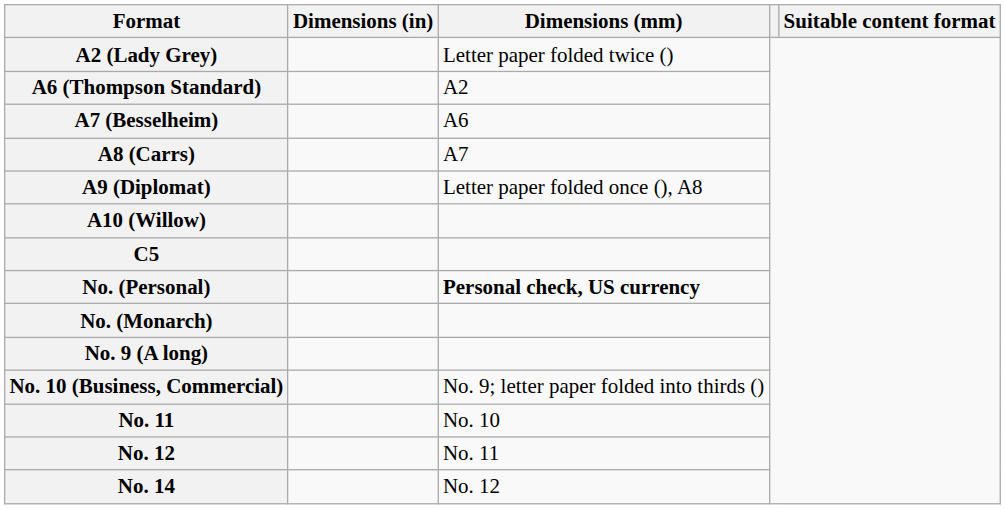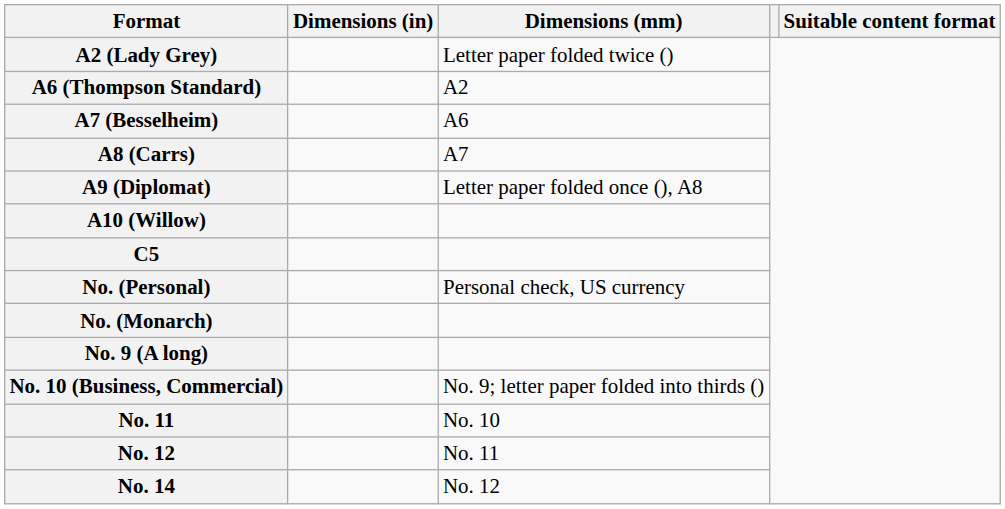(571, 287) bold -> (564, 287) normal
